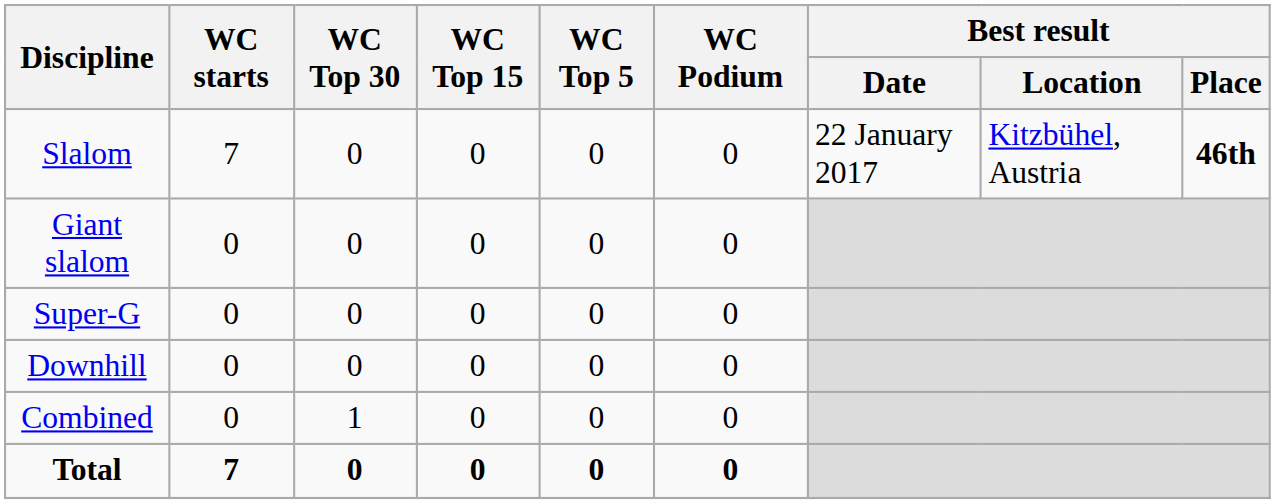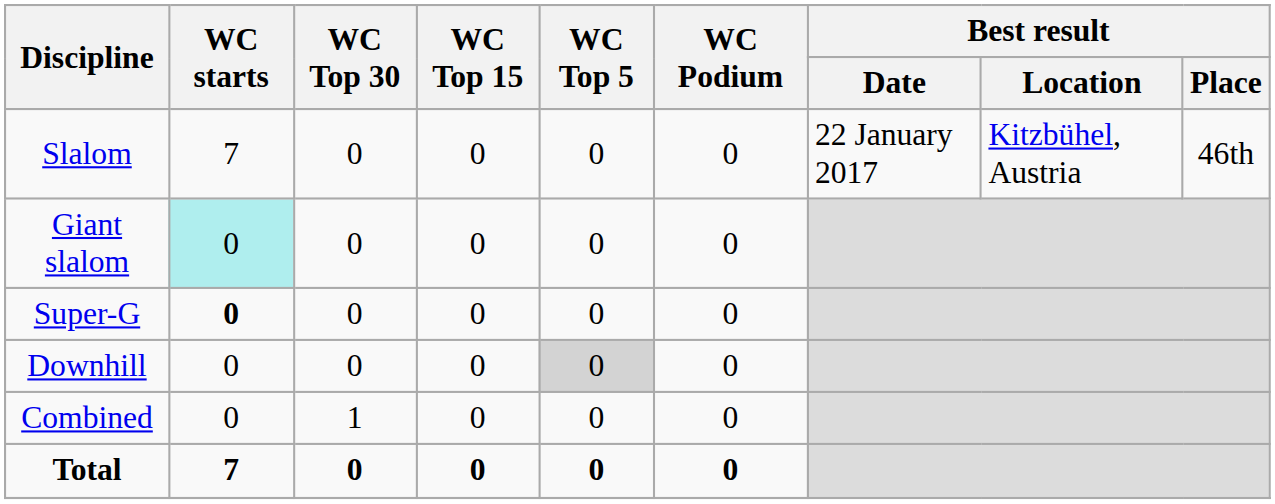(1226, 153) bold -> (1226, 153) normal
(231, 243) no background -> (231, 243) paleturquoise background
(231, 314) normal -> (231, 314) bold
(596, 366) no background -> (596, 366) lightgrey background
